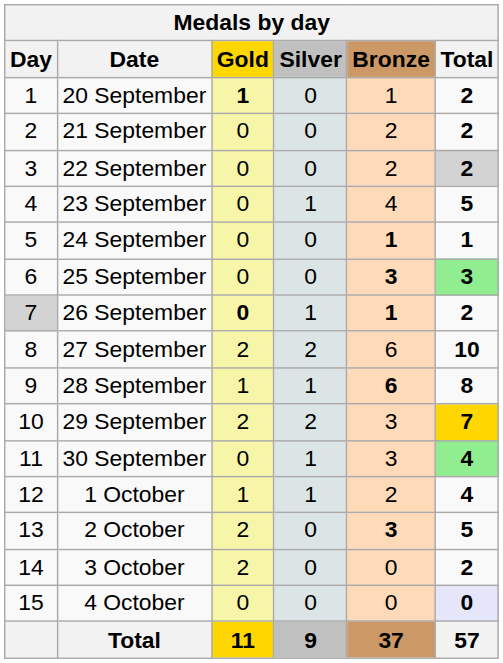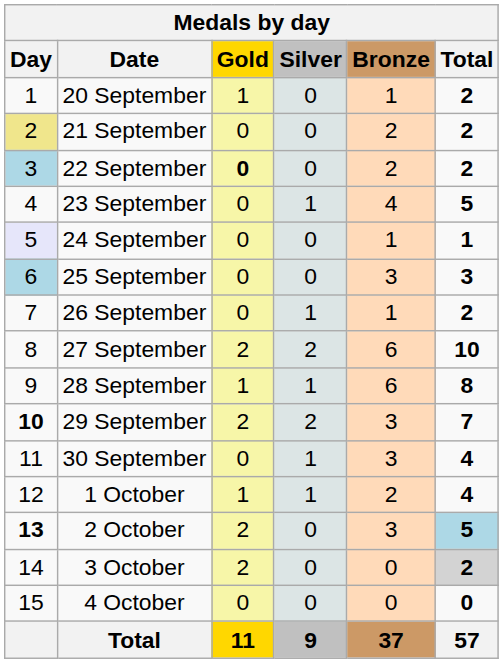(243, 95) bold -> (243, 95) normal
(31, 131) no background -> (31, 131) khaki background
(31, 167) no background -> (31, 167) lightblue background
(243, 167) normal -> (243, 167) bold
(467, 167) lightgrey background -> (467, 167) no background
(31, 240) no background -> (31, 240) lavender background
(391, 240) bold -> (391, 240) normal
(31, 276) no background -> (31, 276) lightblue background
(391, 276) bold -> (391, 276) normal
(467, 276) lightgreen background -> (467, 276) no background
(31, 312) lightgrey background -> (31, 312) no background
(243, 312) bold -> (243, 312) normal
(391, 312) bold -> (391, 312) normal
(391, 385) bold -> (391, 385) normal
(31, 421) normal -> (31, 421) bold
(467, 421) gold background -> (467, 421) no background
(467, 458) lightgreen background -> (467, 458) no background
(31, 530) normal -> (31, 530) bold
(391, 530) bold -> (391, 530) normal
(467, 530) no background -> (467, 530) lightblue background
(467, 566) no background -> (467, 566) lightgrey background
(467, 603) lavender background -> (467, 603) no background
